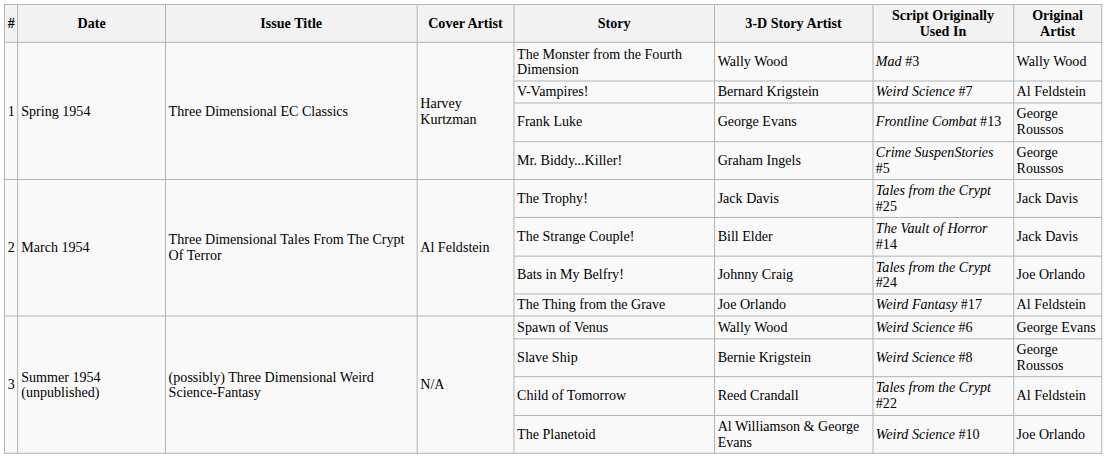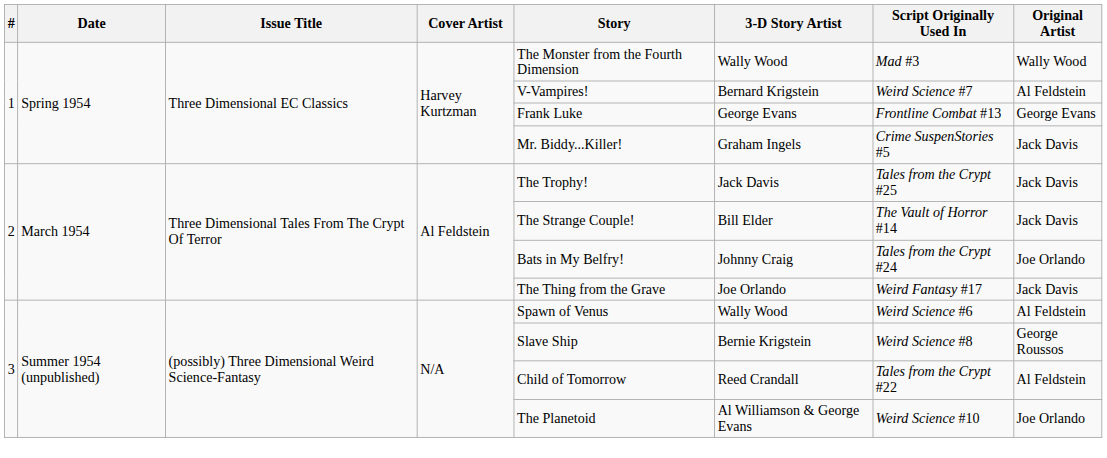(1040, 122) George Roussos -> (1056, 114) George Evans
(1040, 160) George Roussos -> (1047, 144) Jack Davis
(1051, 305) Al Feldstein -> (1047, 289) Jack Davis
(1056, 327) George Evans -> (1051, 311) Al Feldstein
